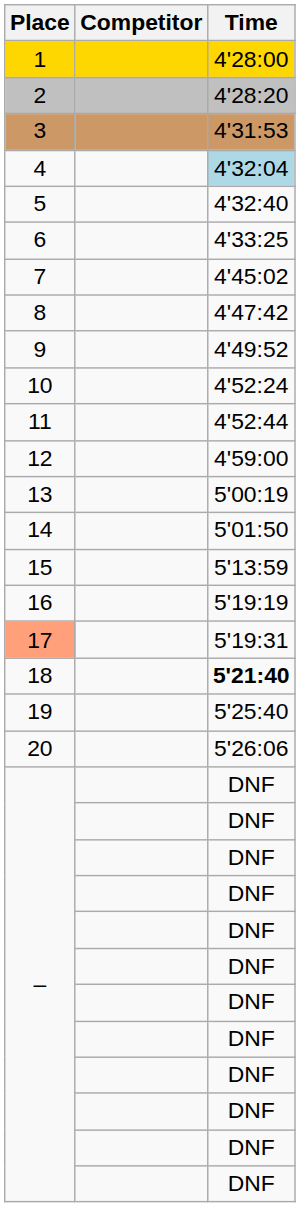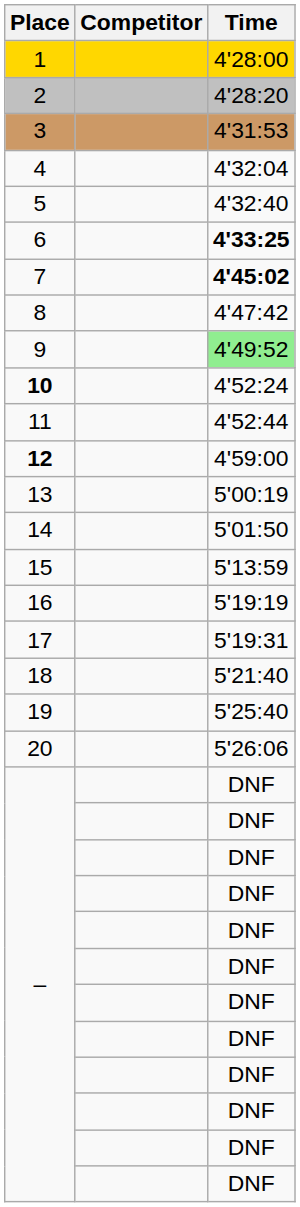(251, 167) lightblue background -> (251, 167) no background
(251, 240) normal -> (251, 240) bold
(251, 276) normal -> (251, 276) bold
(251, 349) no background -> (251, 349) lightgreen background
(40, 385) normal -> (40, 385) bold
(40, 458) normal -> (40, 458) bold
(40, 639) lightsalmon background -> (40, 639) no background
(251, 675) bold -> (251, 675) normal
